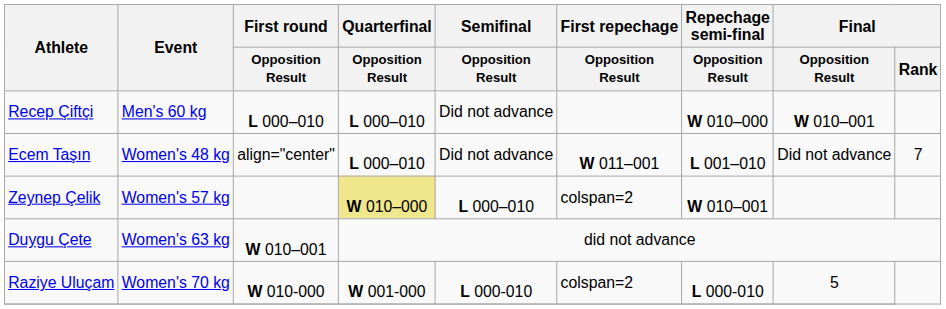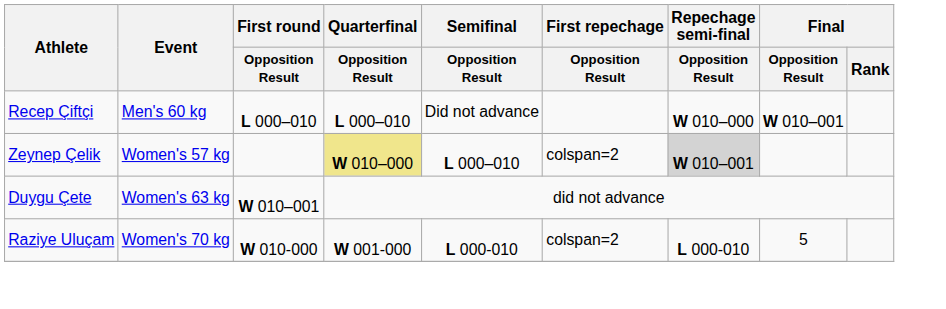- row: (49, 155)
(728, 206) no background -> (713, 163) lightgrey background
